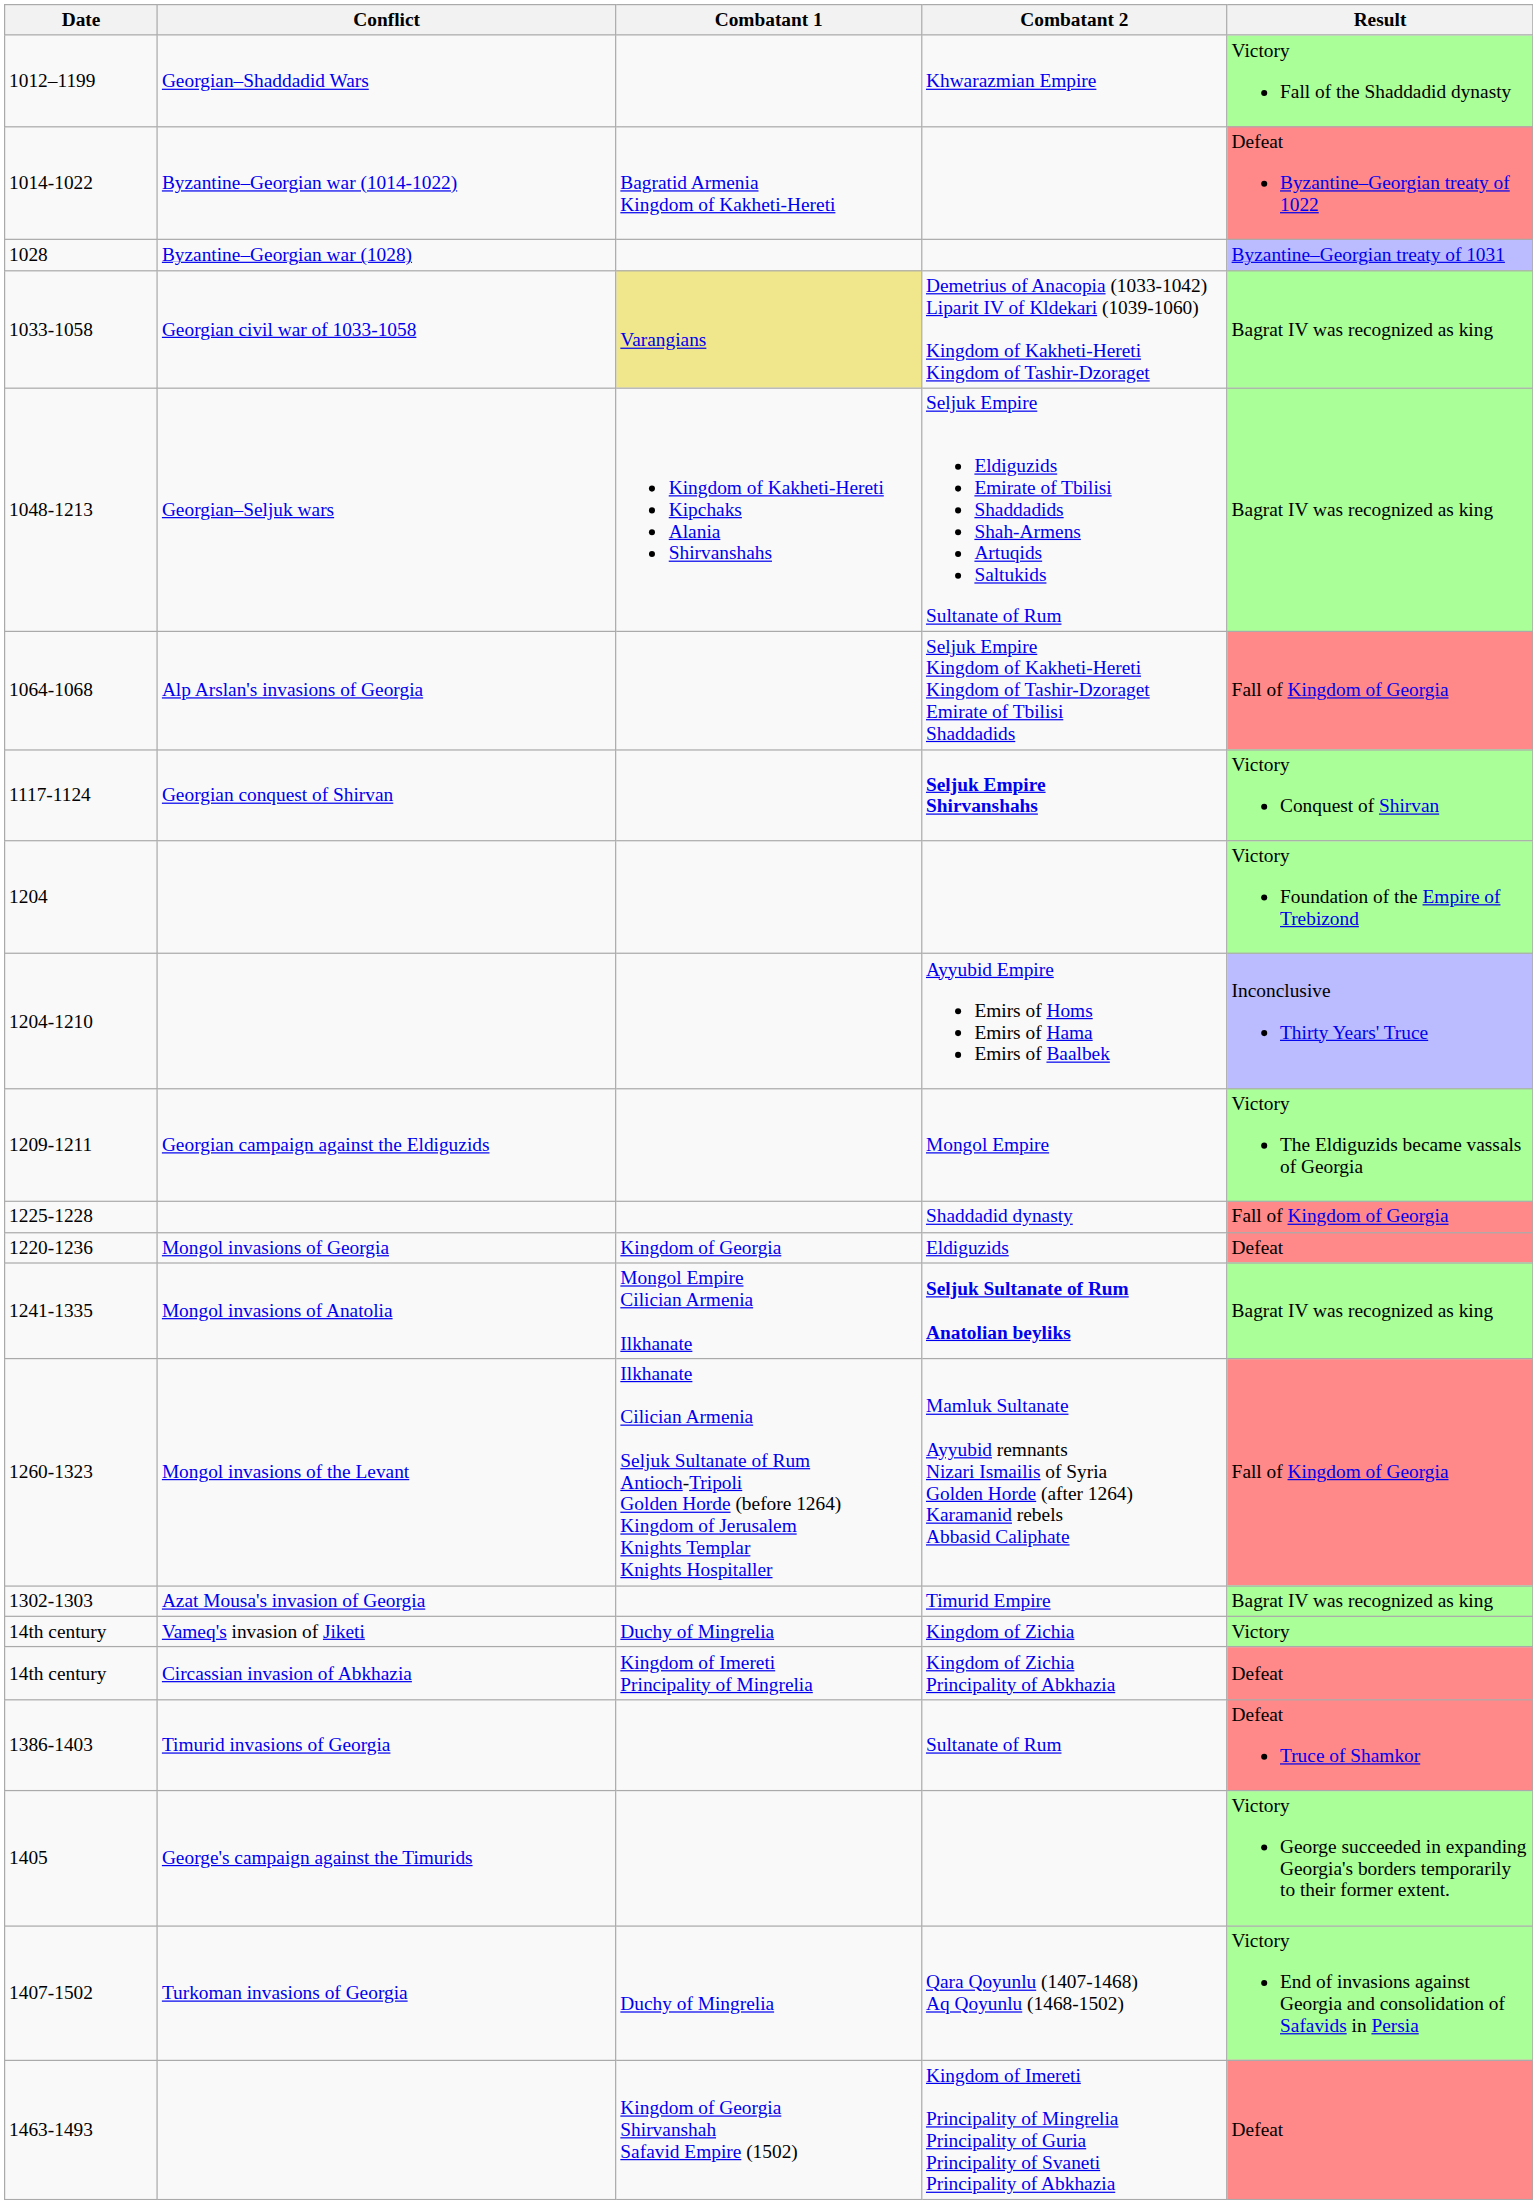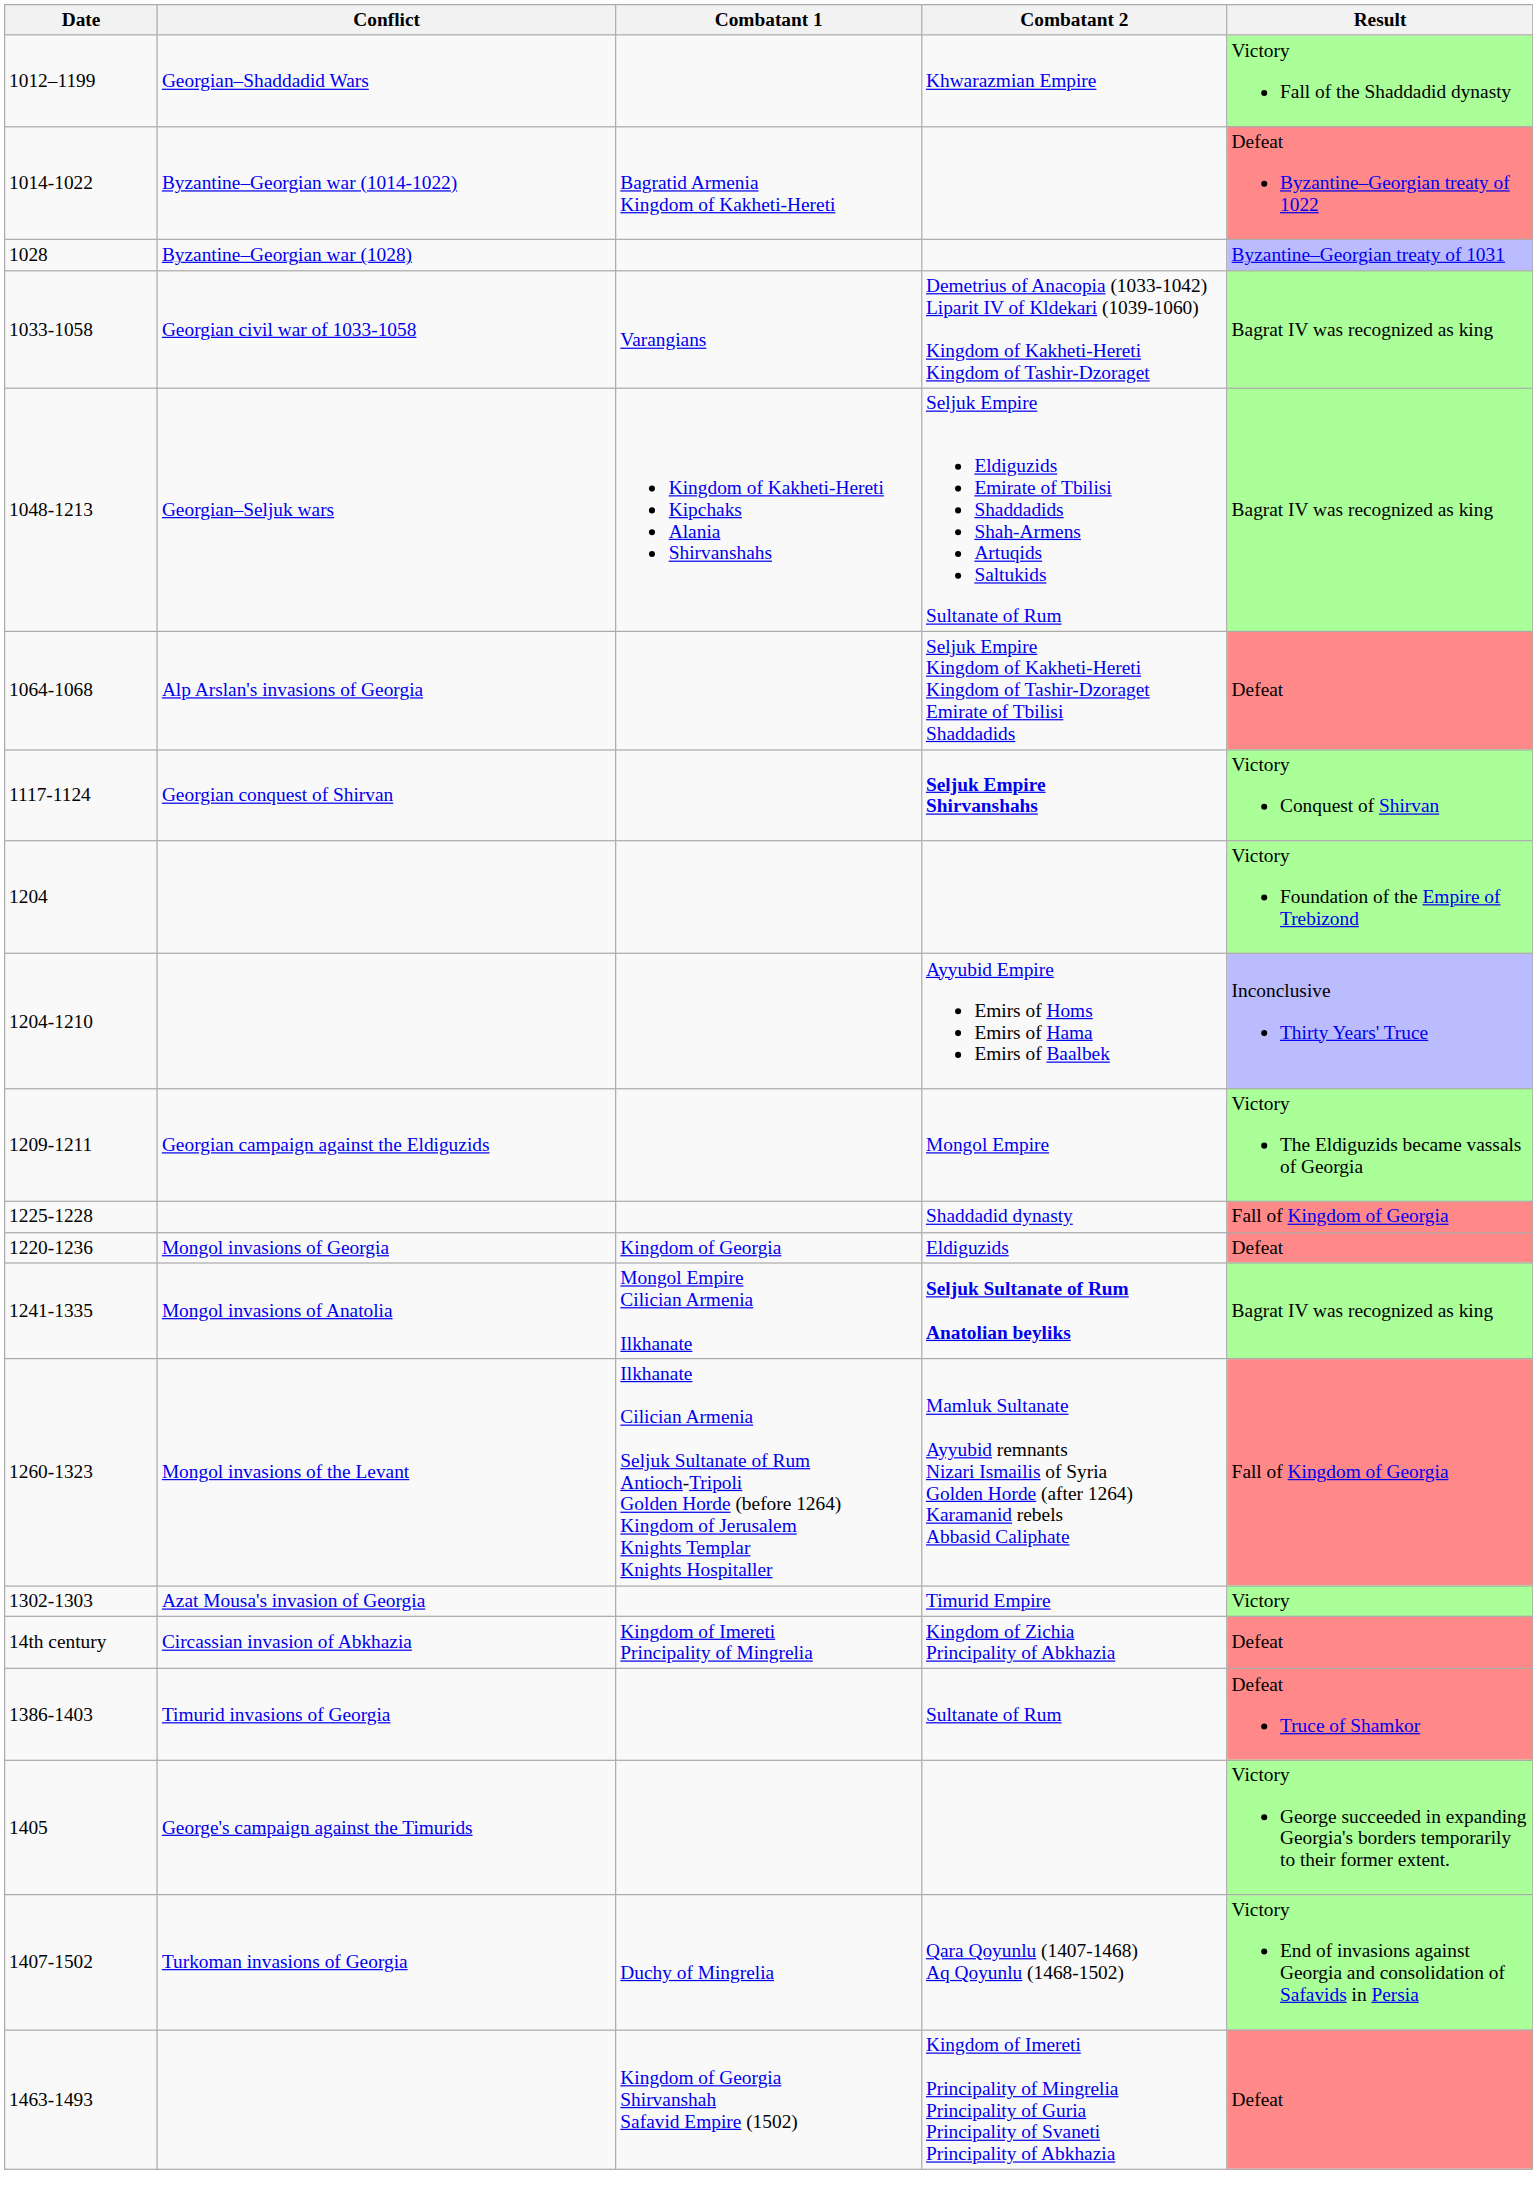(663, 339) khaki background -> (663, 339) no background
(1340, 690) Fall of Kingdom of Georgia -> (1257, 690) Defeat
(1362, 1600) Bagrat IV was recognized as king -> (1261, 1600) Victory
- row: (58, 1631)
